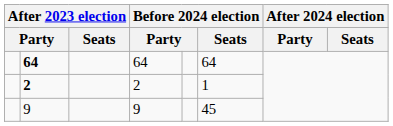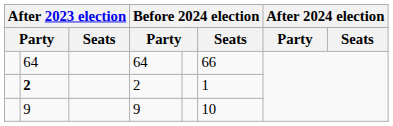(31, 62) bold -> (31, 62) normal
(209, 62) 64 -> (209, 62) 66
(209, 109) 45 -> (209, 109) 10
